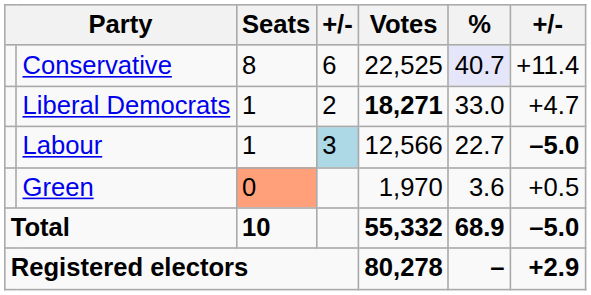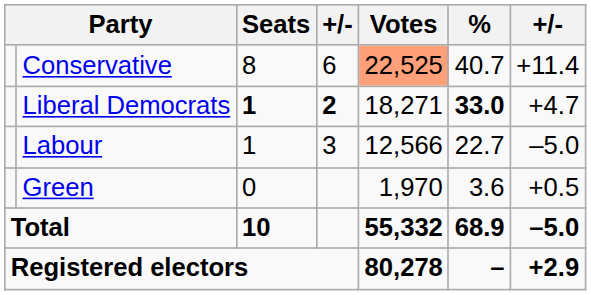(404, 65) no background -> (404, 65) lightsalmon background
(480, 65) lavender background -> (480, 65) no background
(249, 106) normal -> (249, 106) bold
(329, 106) normal -> (329, 106) bold
(404, 106) bold -> (404, 106) normal
(480, 106) normal -> (480, 106) bold
(329, 146) lightblue background -> (329, 146) no background
(554, 146) bold -> (554, 146) normal
(249, 187) lightsalmon background -> (249, 187) no background
